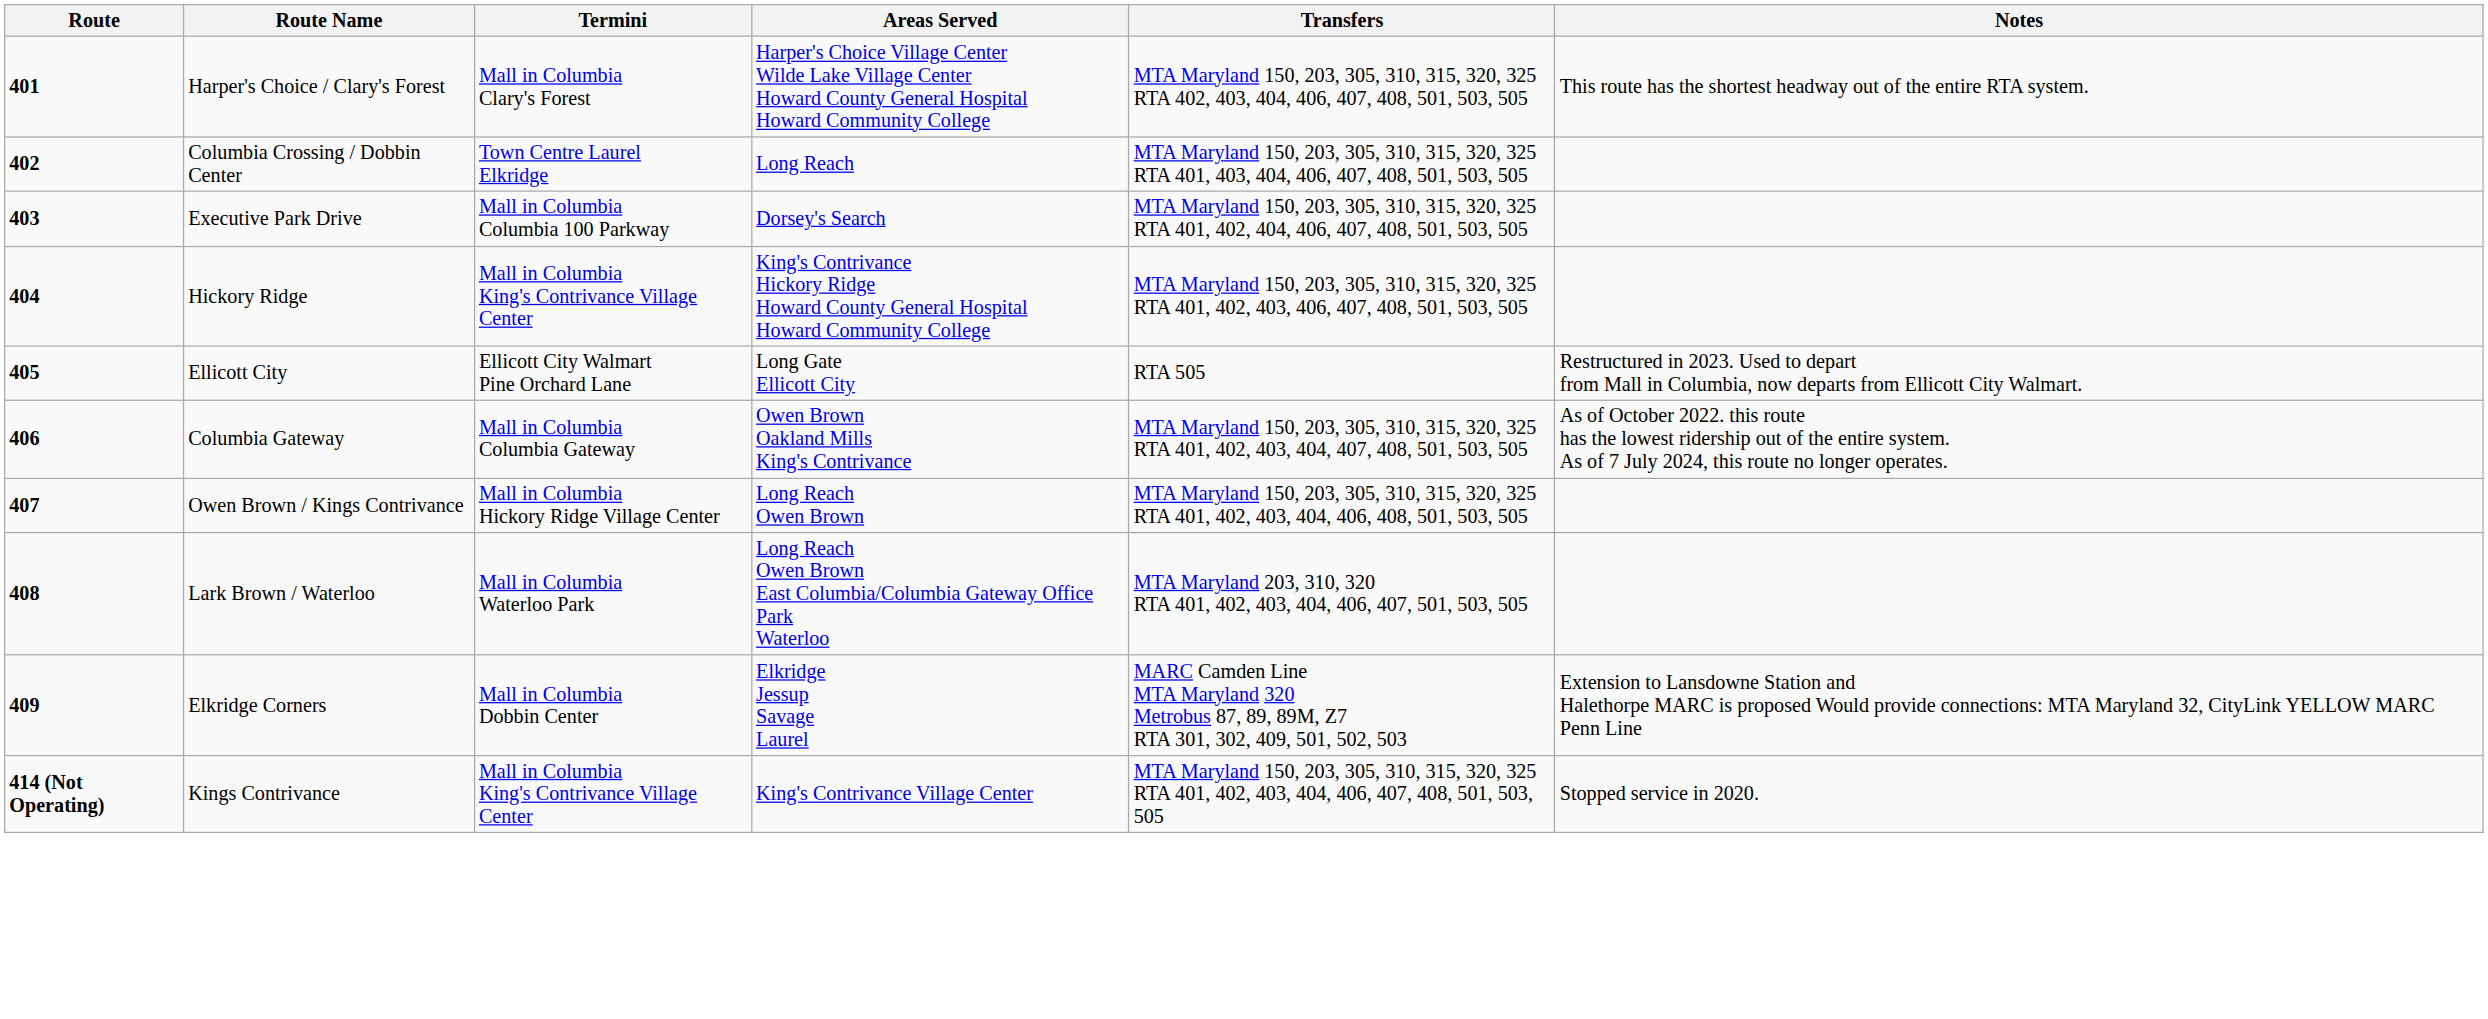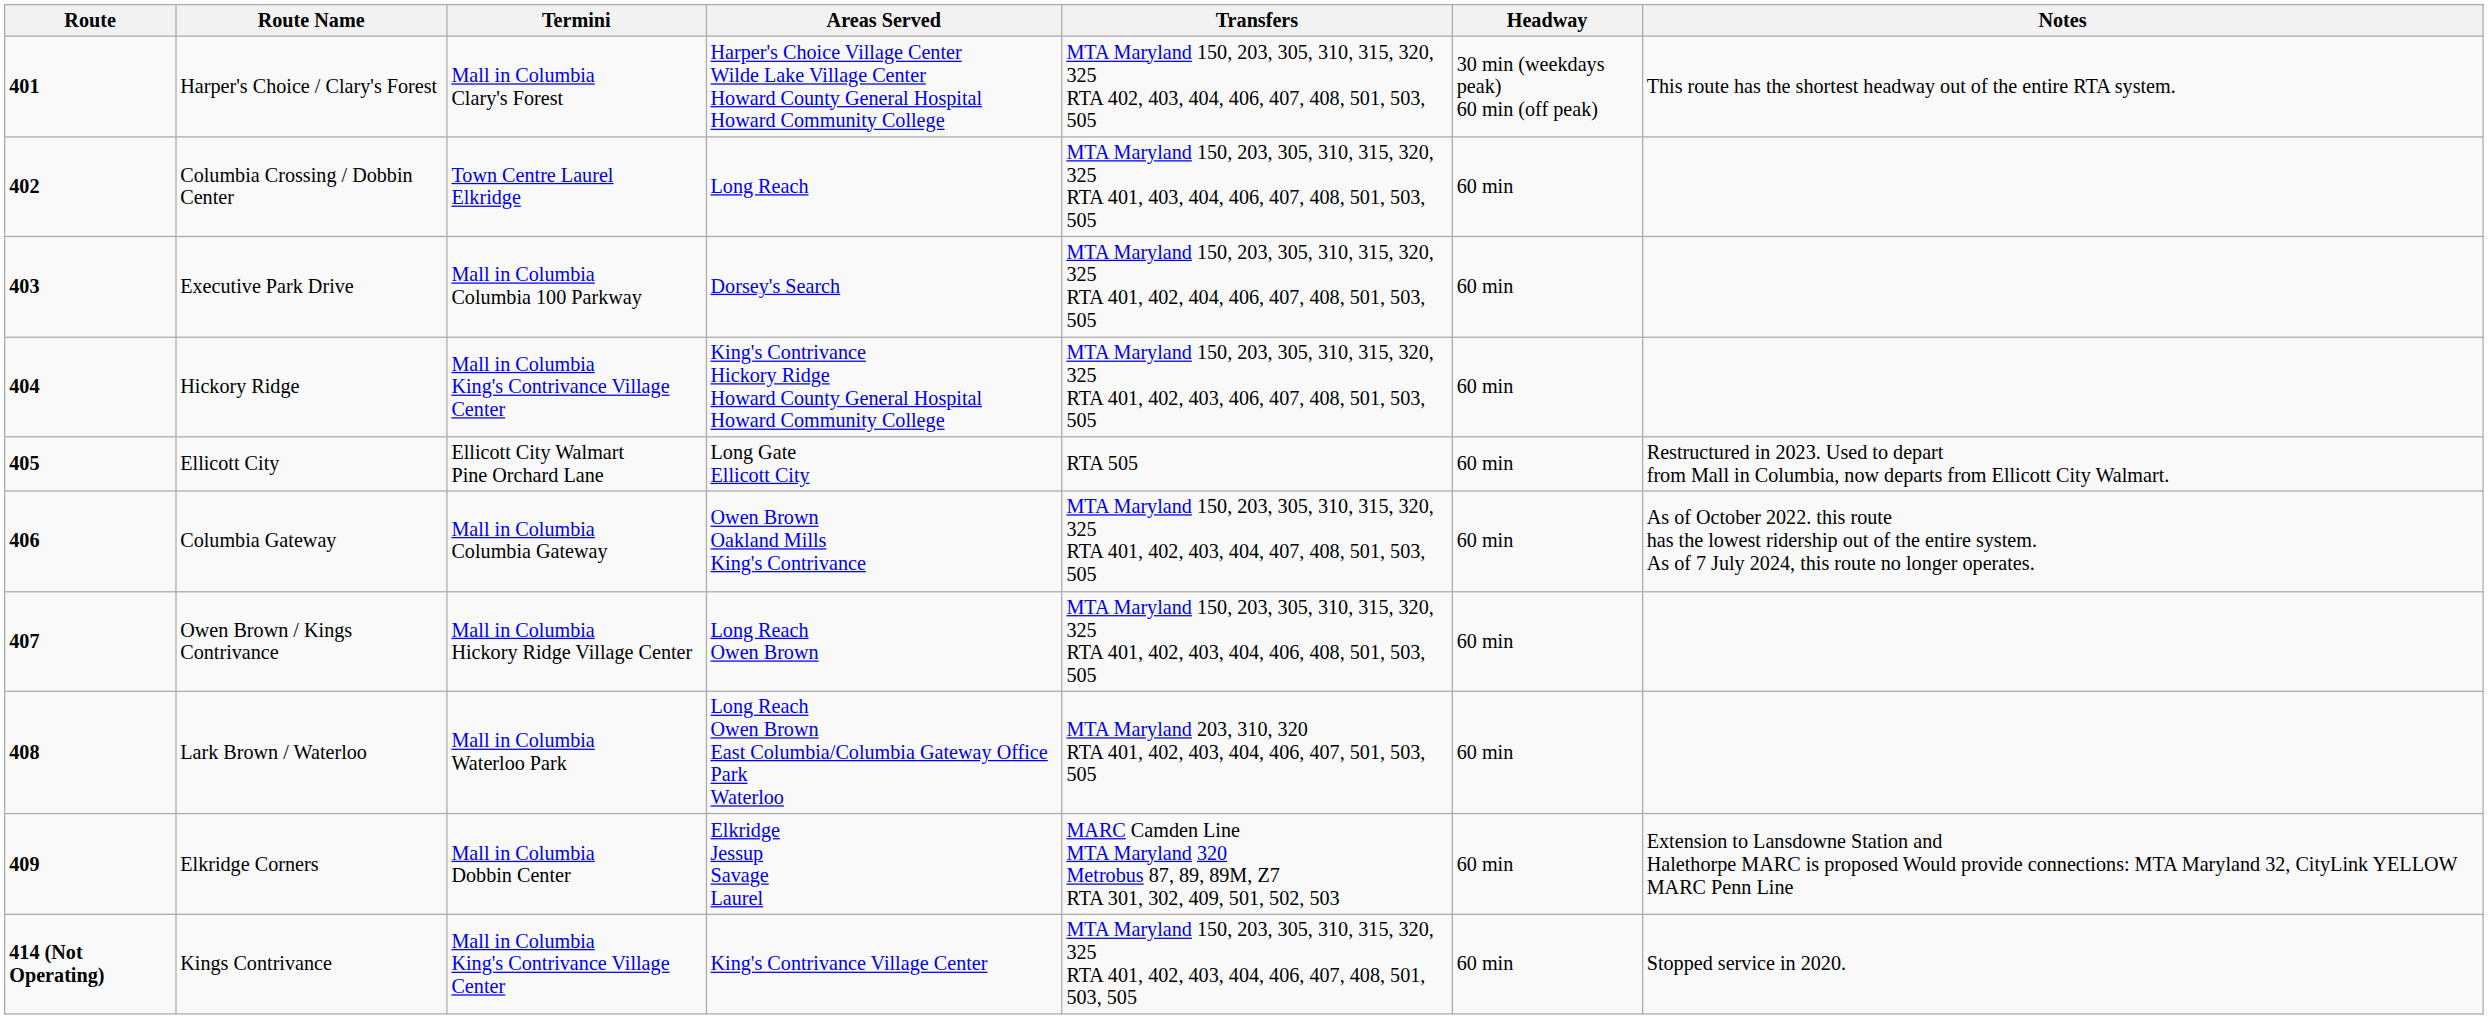+ column: (1547, 20)
